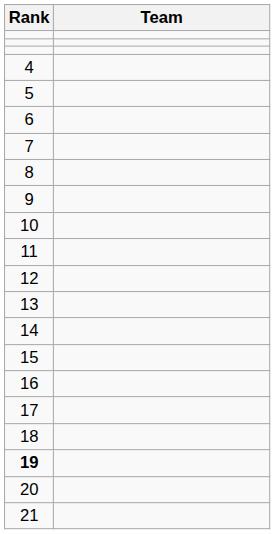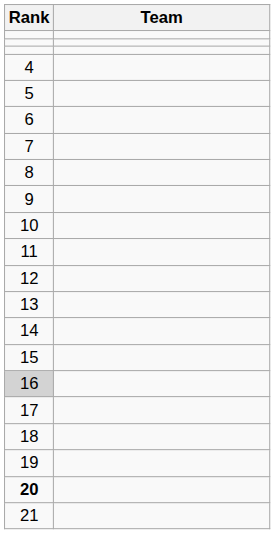(29, 383) no background -> (29, 383) lightgrey background
(29, 462) bold -> (29, 462) normal
(29, 489) normal -> (29, 489) bold
